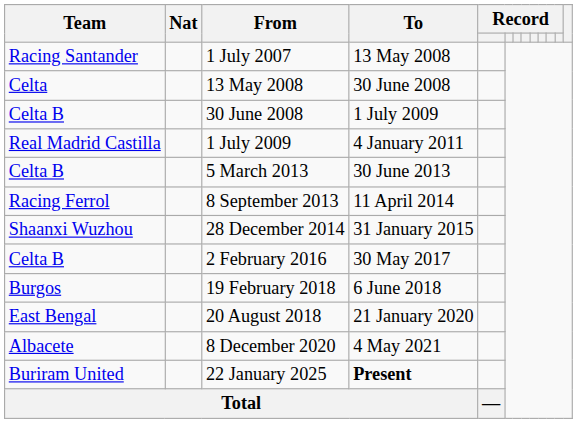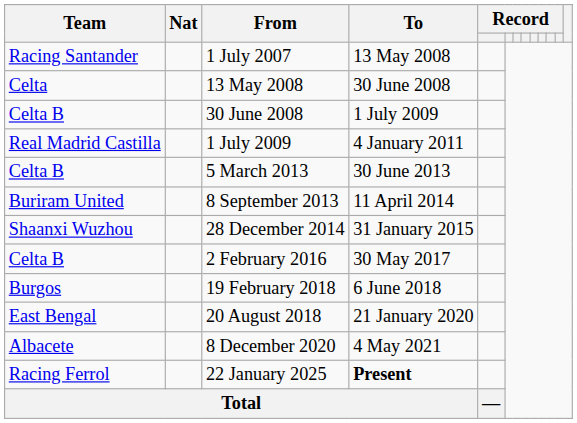(59, 200) Racing Ferrol -> (66, 200) Buriram United
(66, 374) Buriram United -> (59, 374) Racing Ferrol
